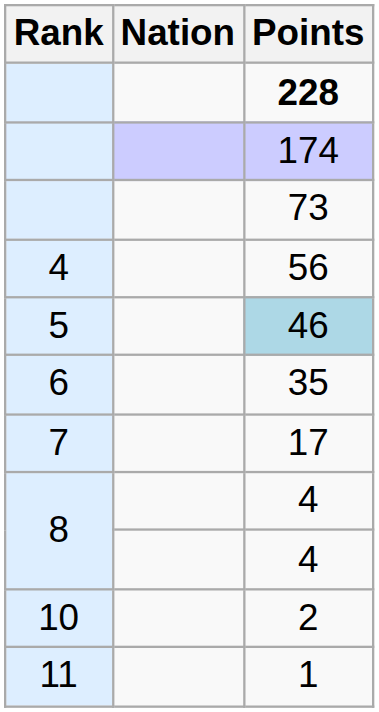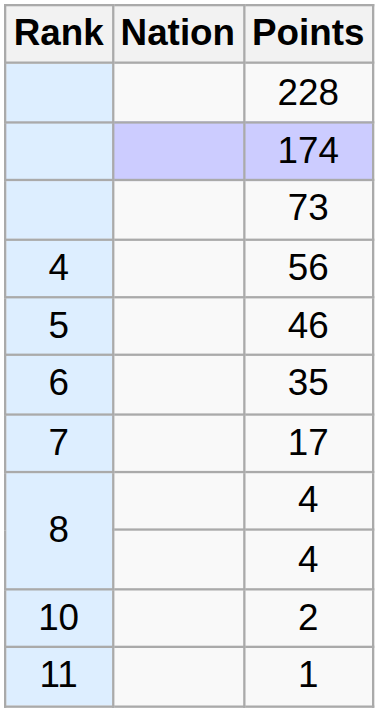(308, 92) bold -> (308, 92) normal
(308, 325) lightblue background -> (308, 325) no background
